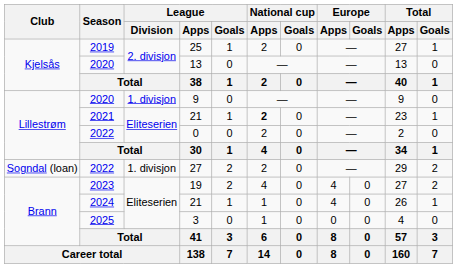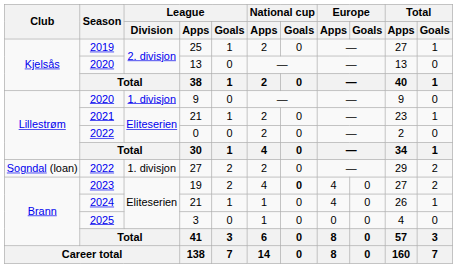(264, 116) bold -> (264, 116) normal
(299, 185) normal -> (299, 185) bold
